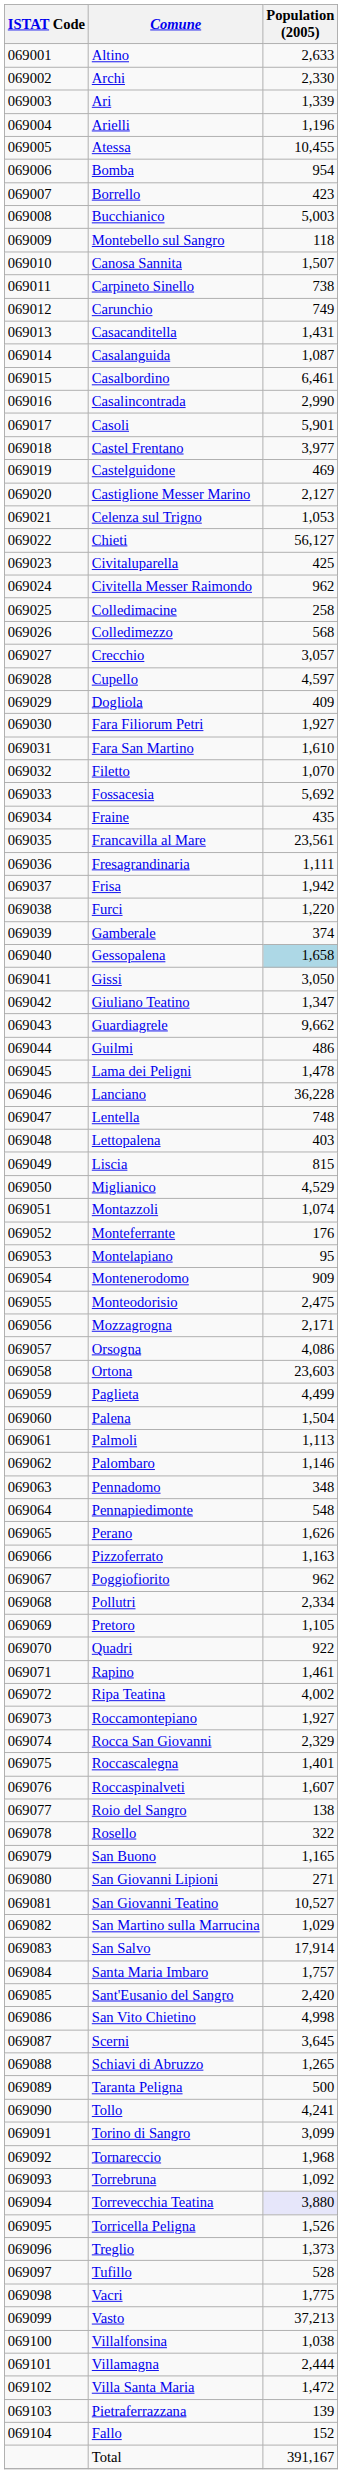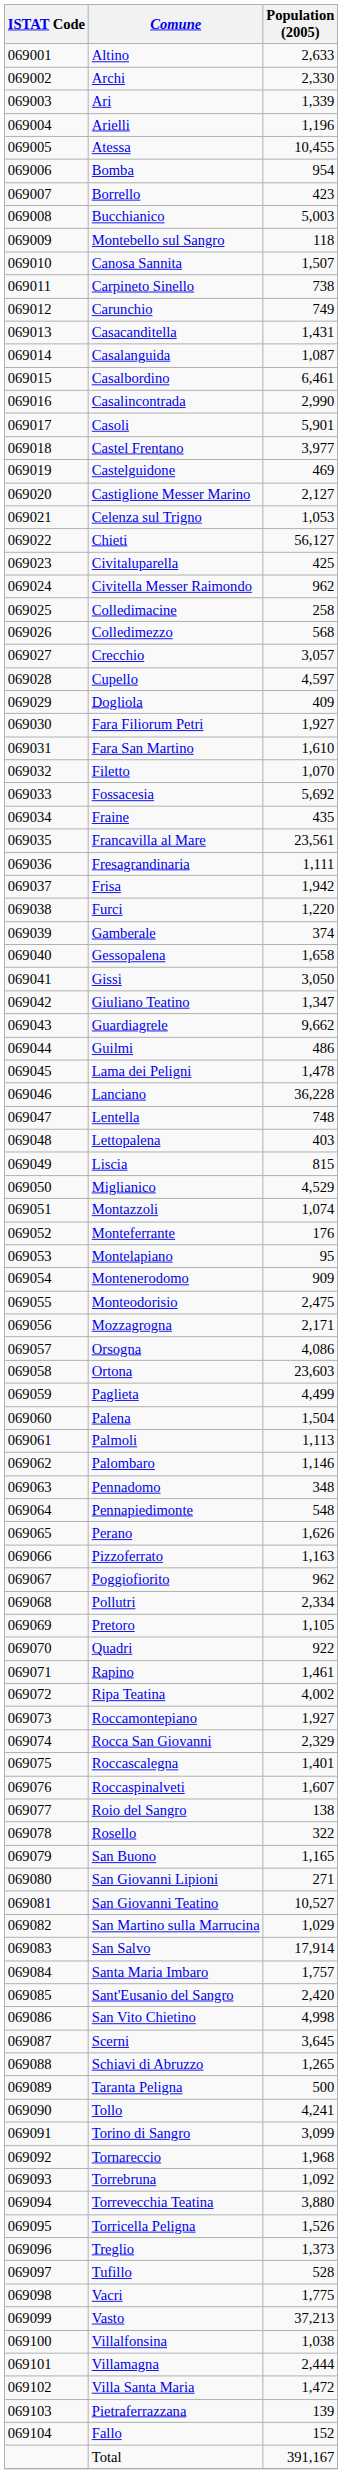(318, 956) lightblue background -> (318, 956) no background
(318, 2203) lavender background -> (318, 2203) no background
